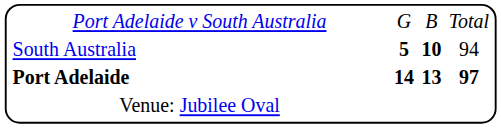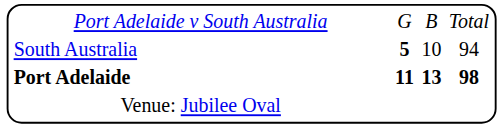(431, 50) bold -> (431, 50) normal
(404, 78) 14 -> (405, 78) 11
(469, 78) 97 -> (469, 78) 98
